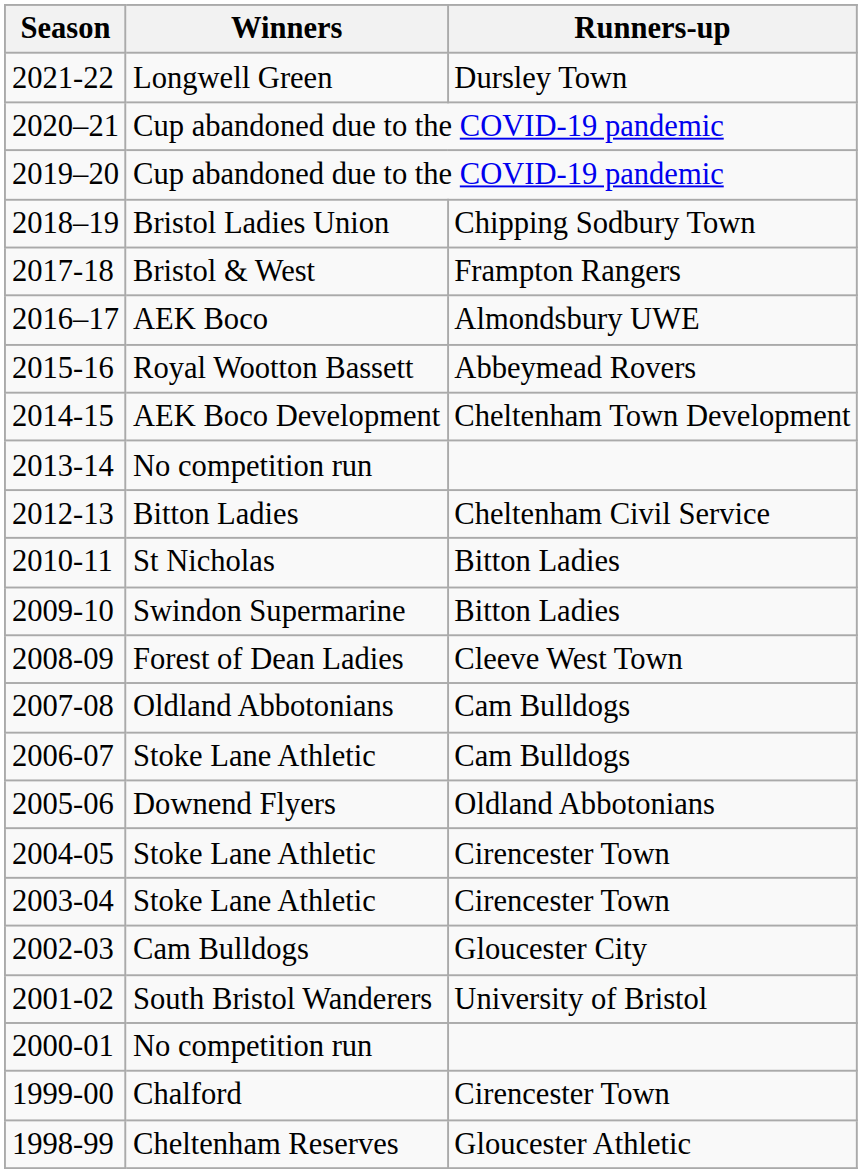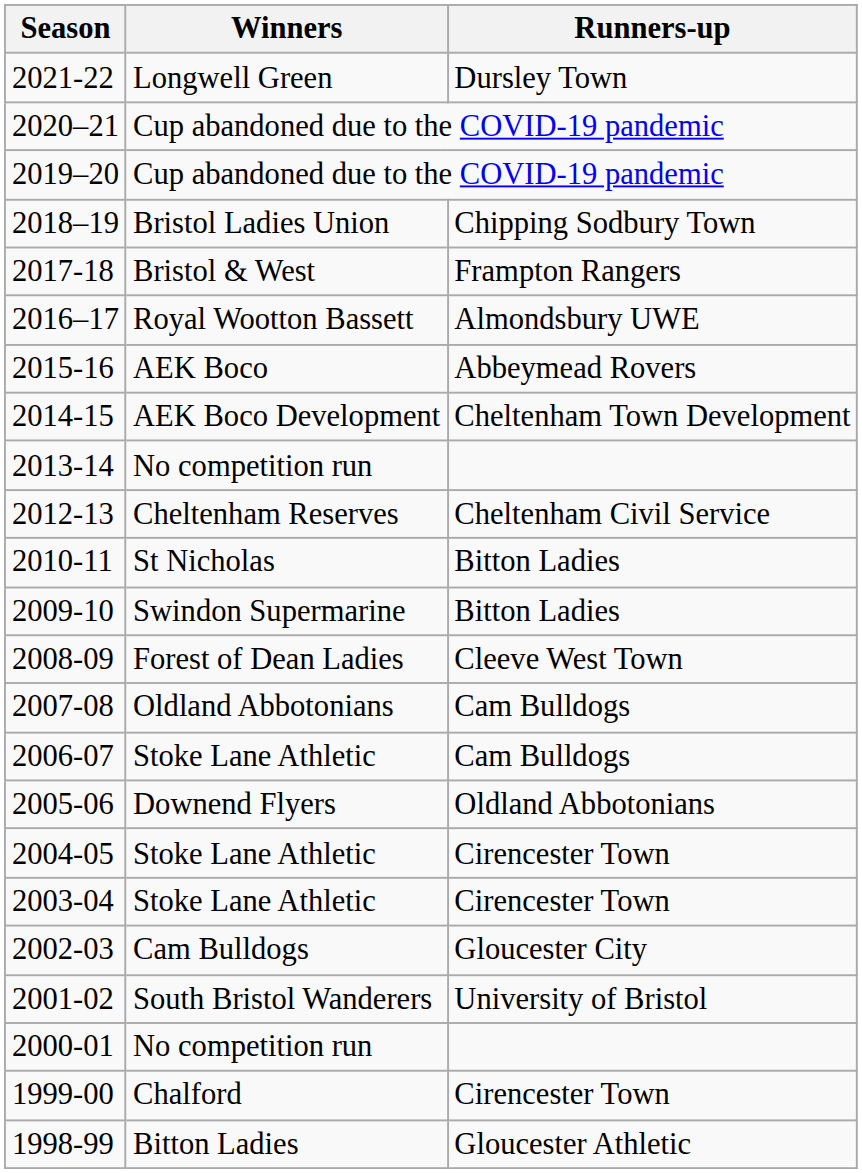(201, 319) AEK Boco -> (273, 319) Royal Wootton Bassett
(273, 367) Royal Wootton Bassett -> (201, 367) AEK Boco
(216, 513) Bitton Ladies -> (266, 513) Cheltenham Reserves
(266, 1143) Cheltenham Reserves -> (216, 1143) Bitton Ladies
